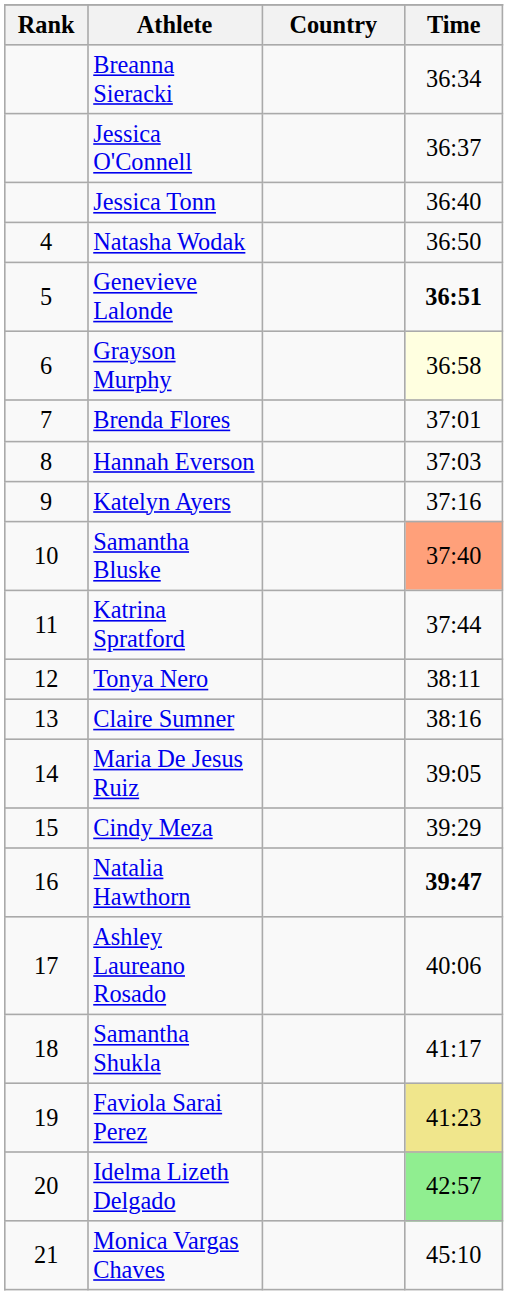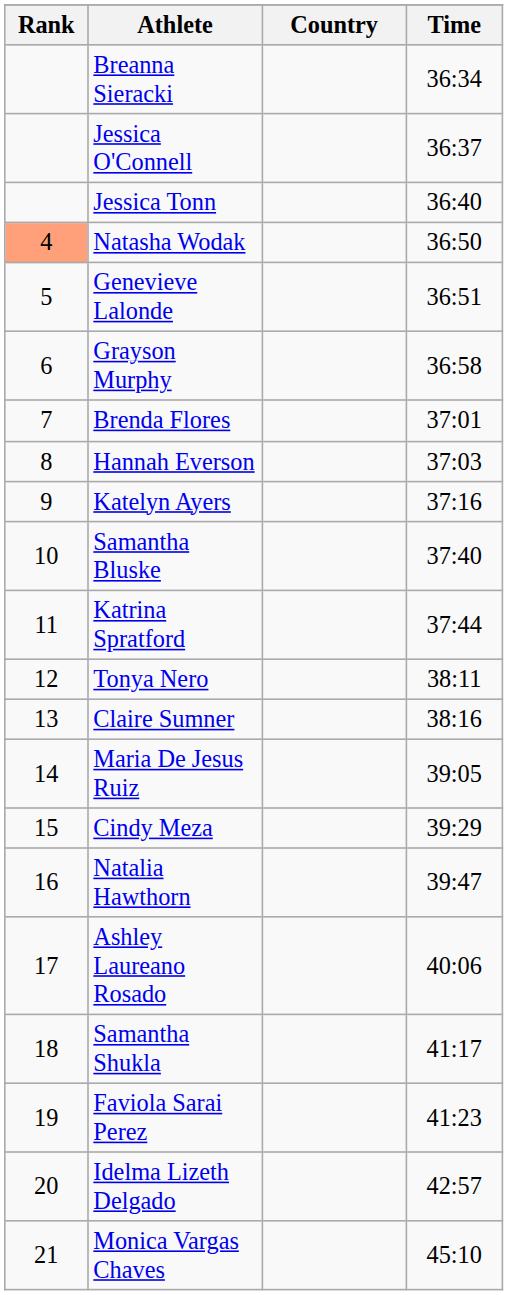(46, 242) no background -> (46, 242) lightsalmon background
(454, 297) bold -> (454, 297) normal
(454, 366) lightyellow background -> (454, 366) no background
(454, 555) lightsalmon background -> (454, 555) no background
(454, 882) bold -> (454, 882) normal
(454, 1117) khaki background -> (454, 1117) no background
(454, 1186) lightgreen background -> (454, 1186) no background
